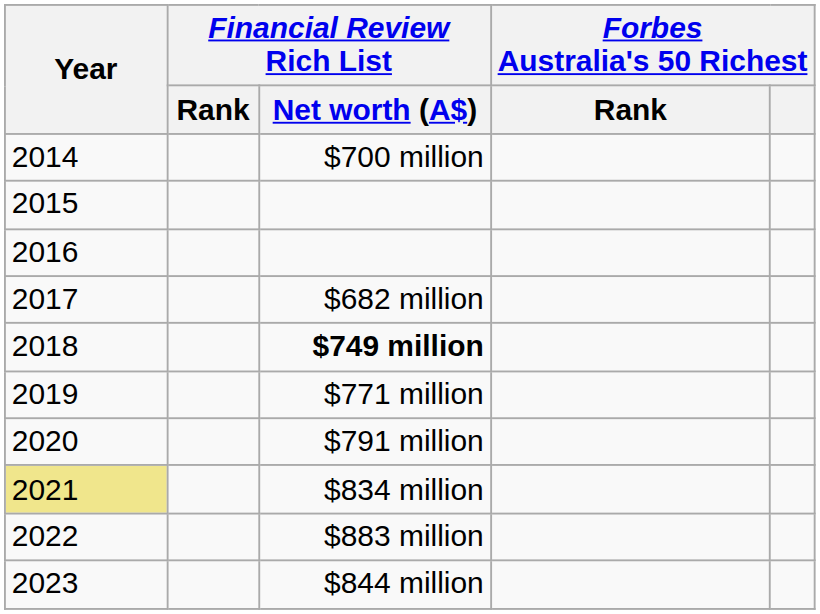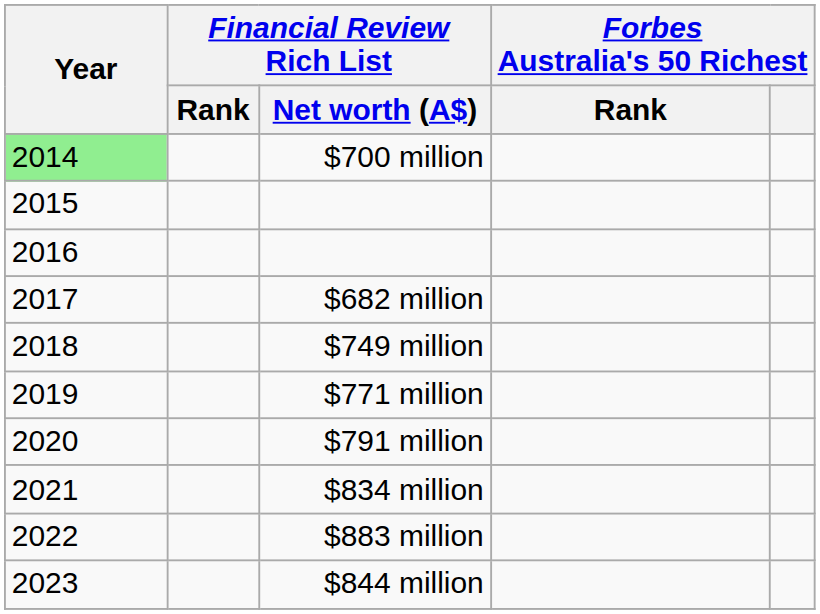(45, 156) no background -> (45, 156) lightgreen background
(398, 346) bold -> (404, 346) normal
(45, 488) khaki background -> (45, 488) no background
